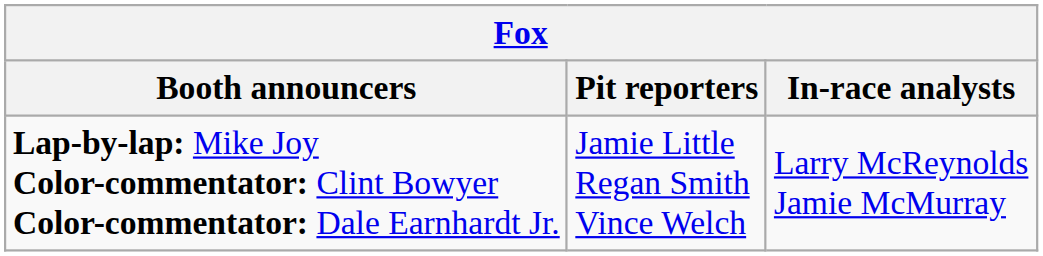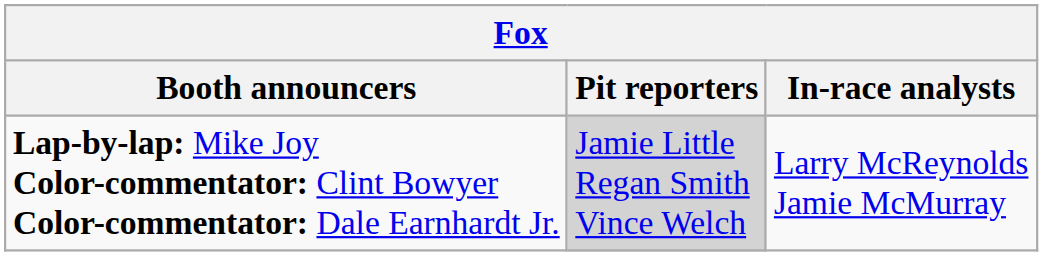(662, 182) no background -> (662, 182) lightgrey background
